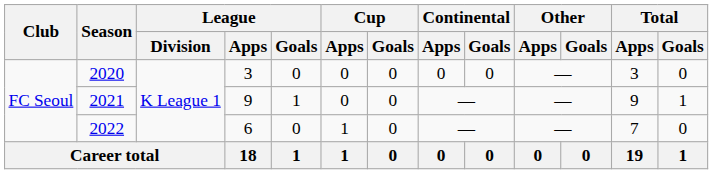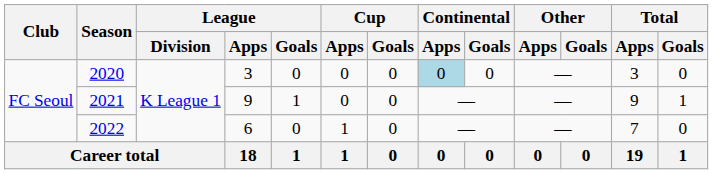(441, 73) no background -> (441, 73) lightblue background
